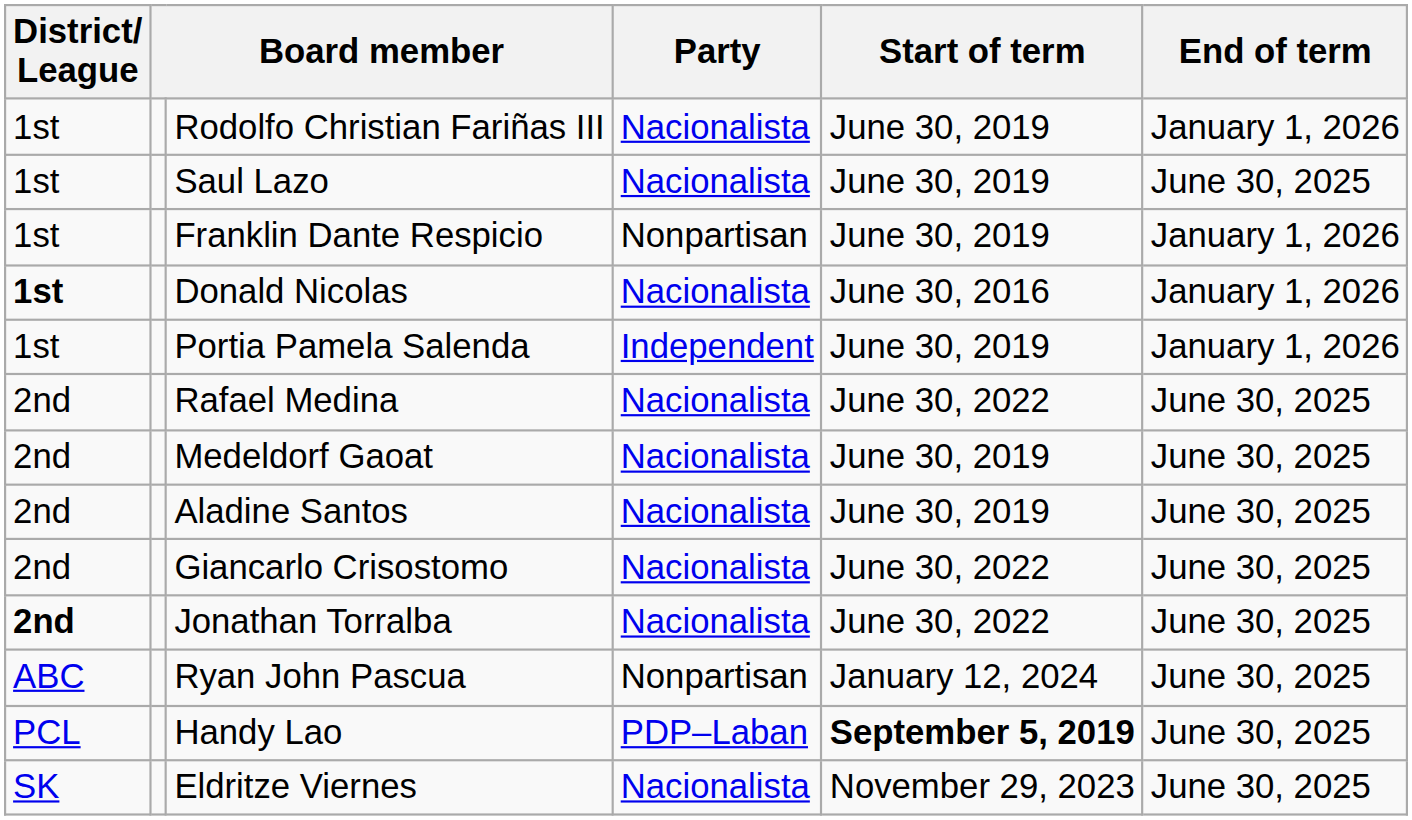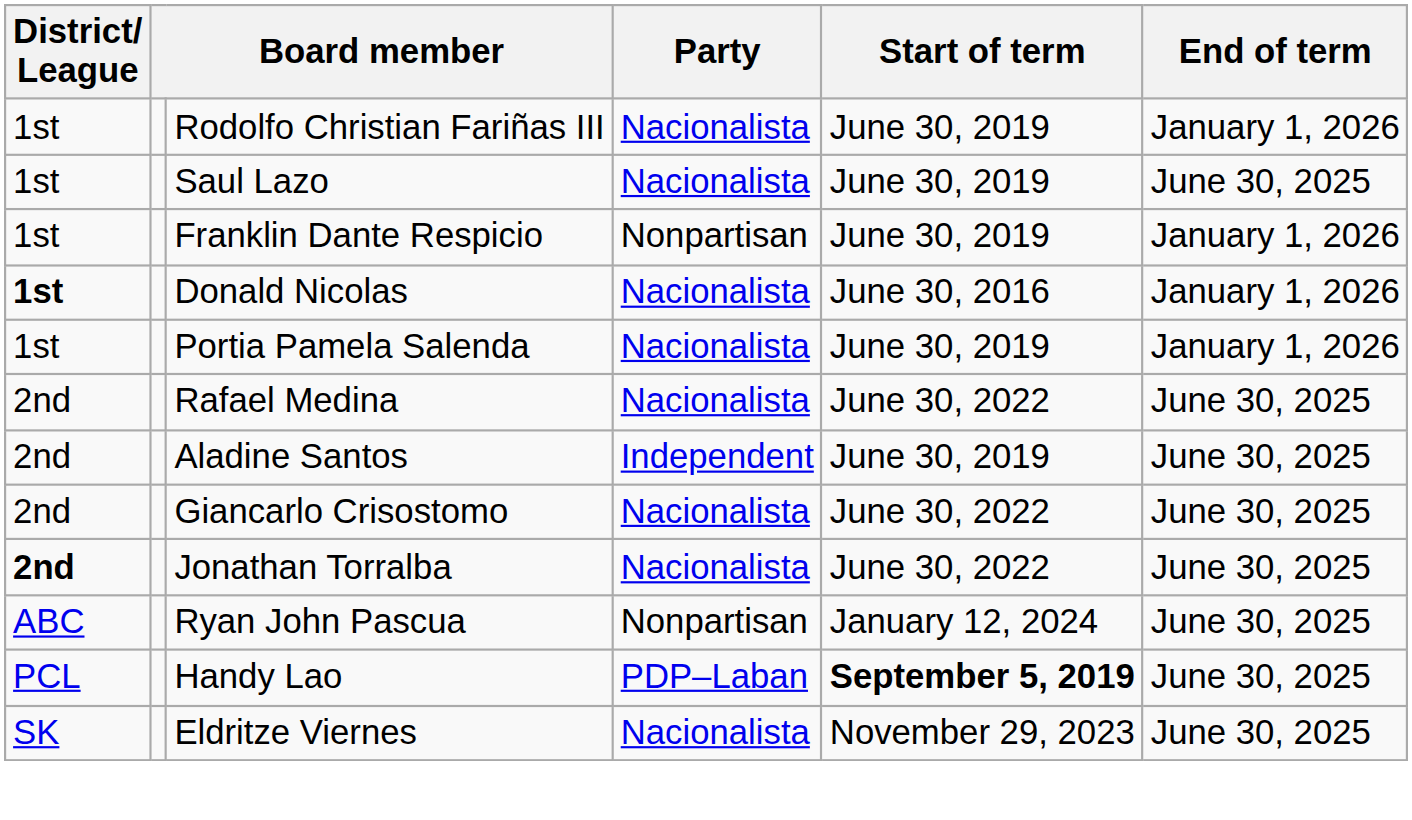(717, 346) Independent -> (715, 346) Nacionalista
- row: (304, 456)
(715, 511) Nacionalista -> (717, 456) Independent
